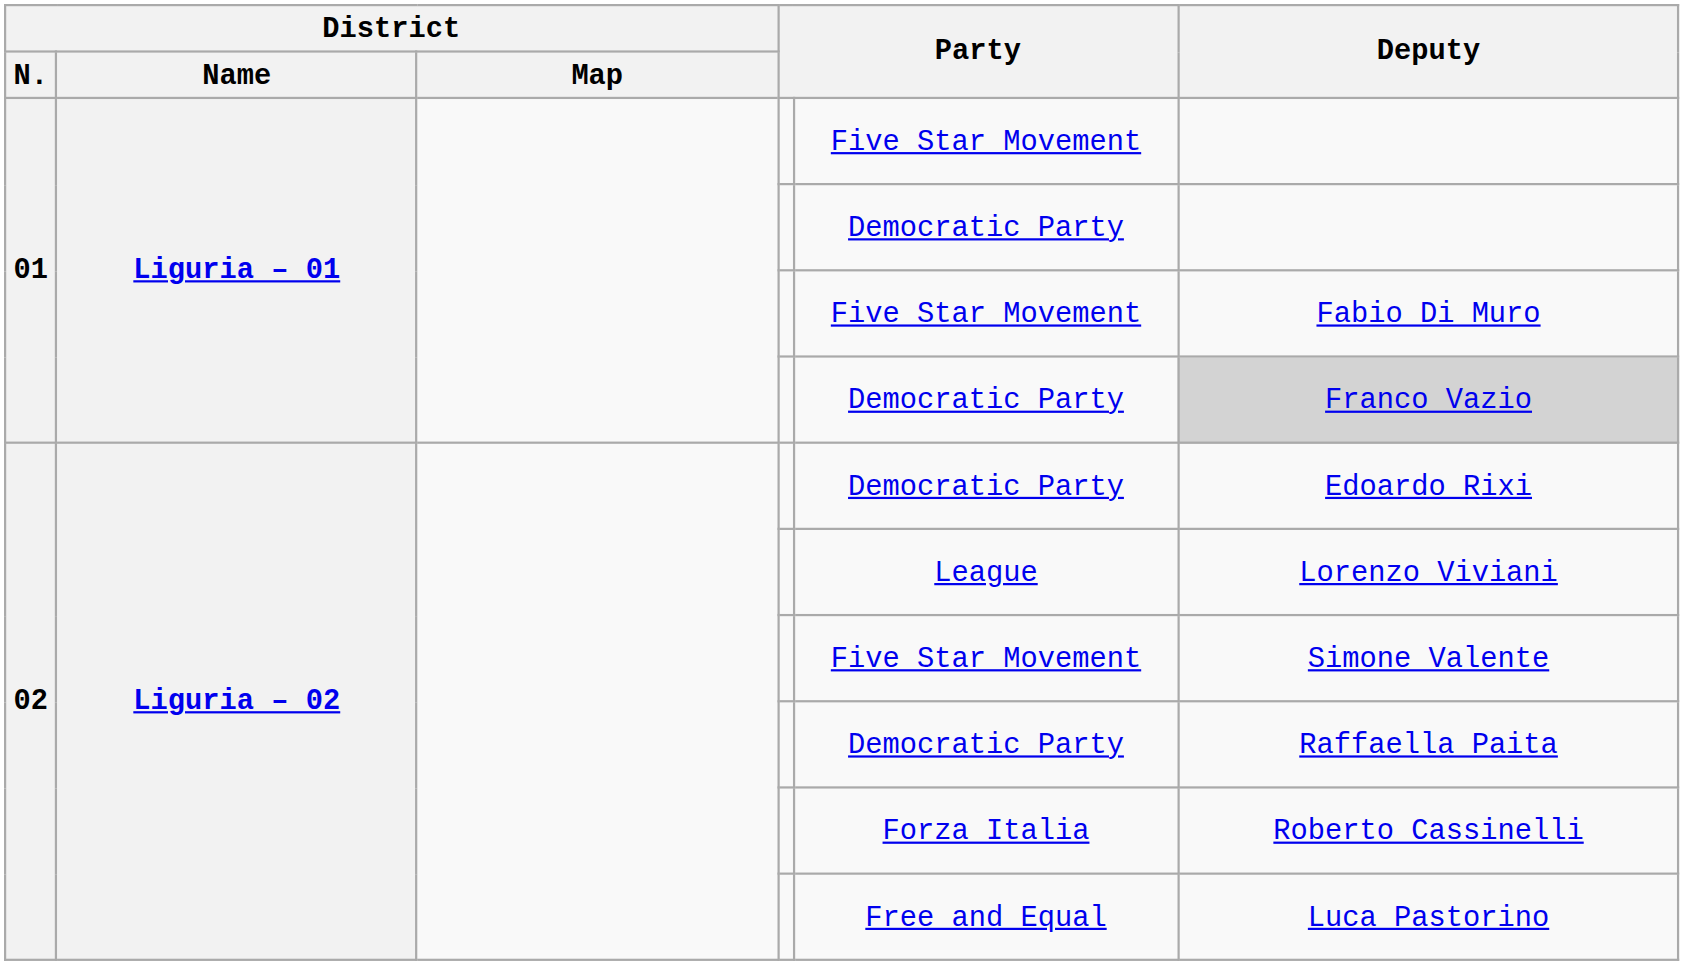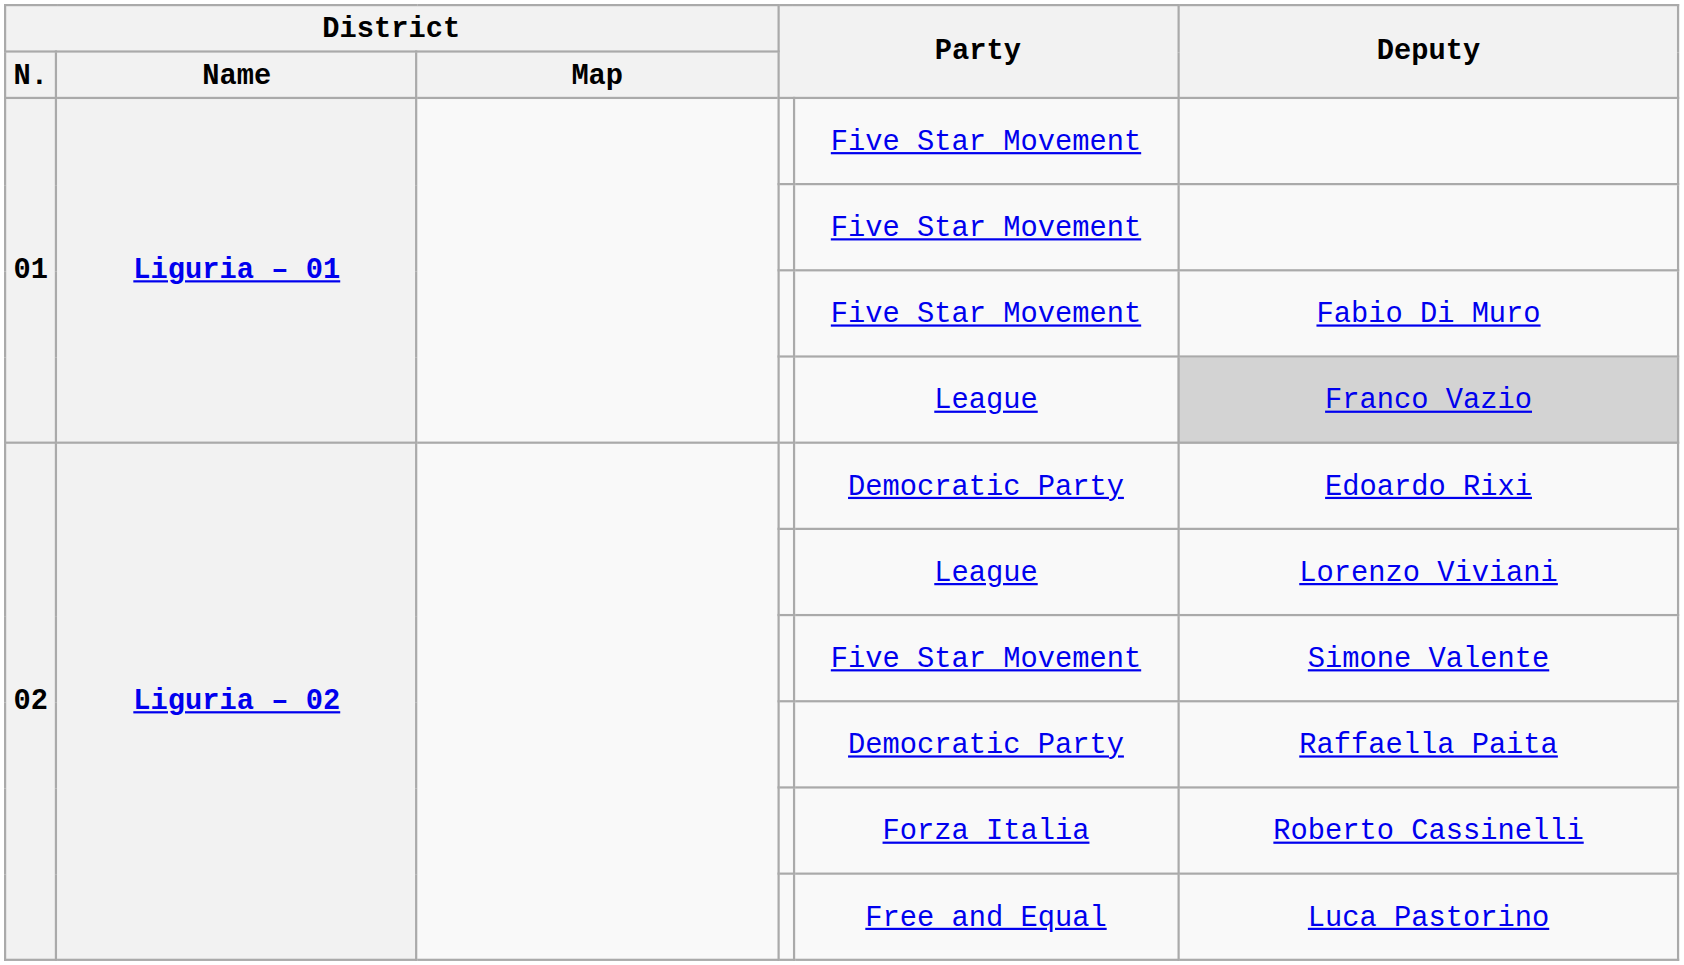(986, 228) Democratic Party -> (986, 228) Five Star Movement
(986, 400) Democratic Party -> (986, 400) League
